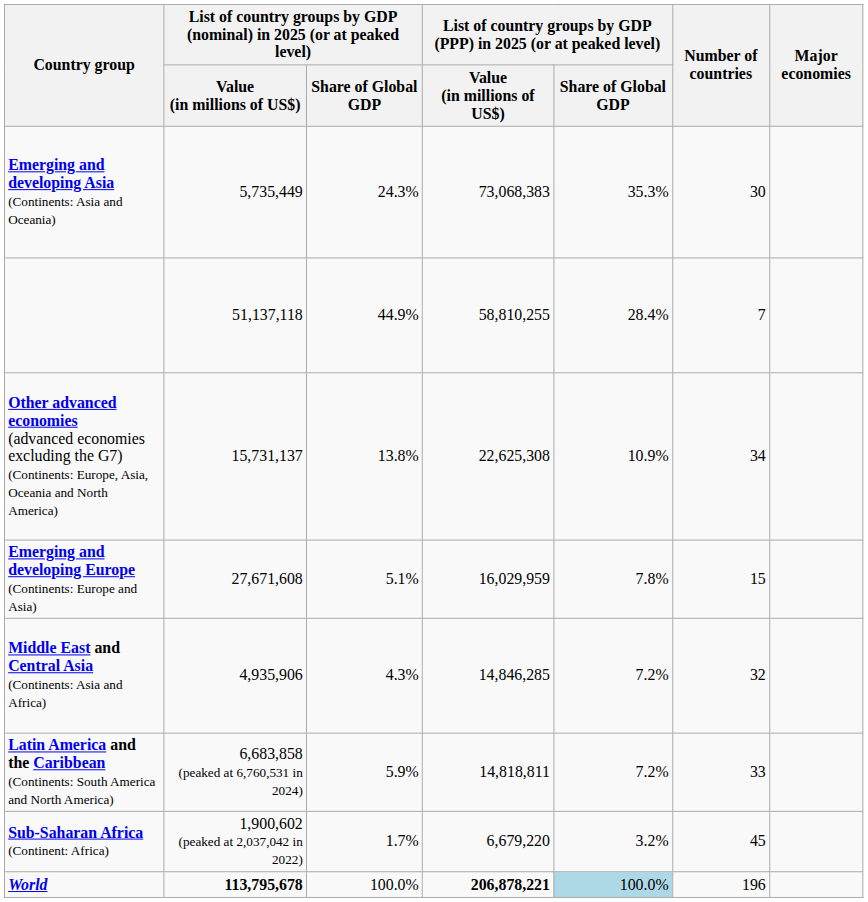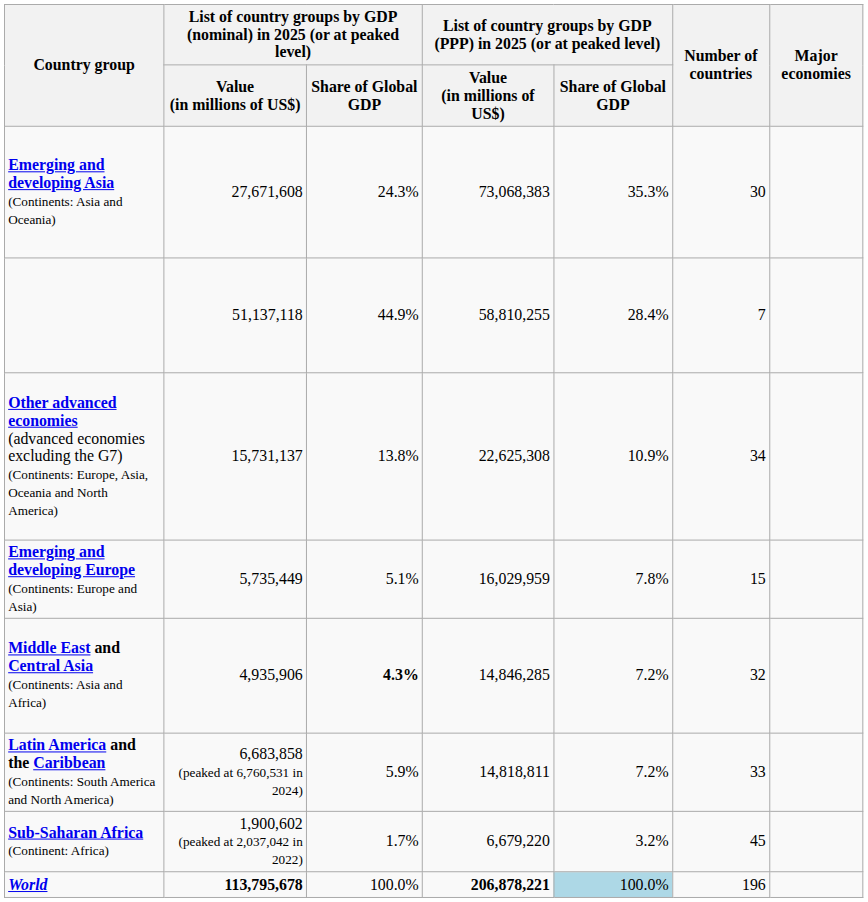(271, 192) 5,735,449 -> (267, 192) 27,671,608
(267, 579) 27,671,608 -> (271, 579) 5,735,449
(402, 675) normal -> (401, 675) bold
